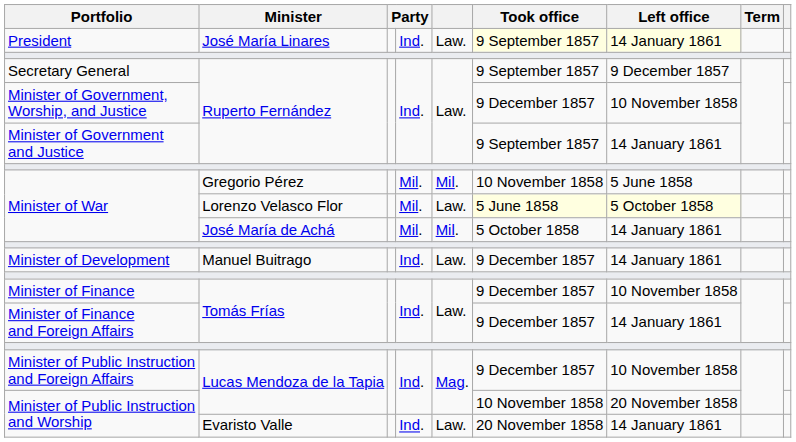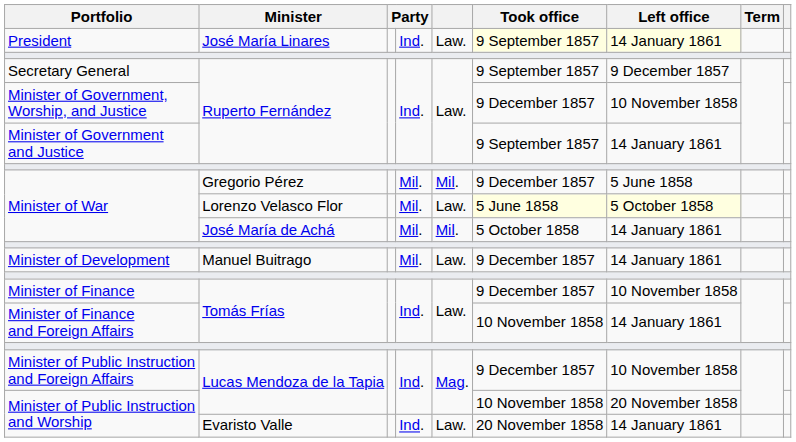(540, 182) 10 November 1858 -> (535, 182) 9 December 1857
(412, 260) Ind. -> (411, 260) Mil.
(535, 323) 9 December 1857 -> (540, 323) 10 November 1858
